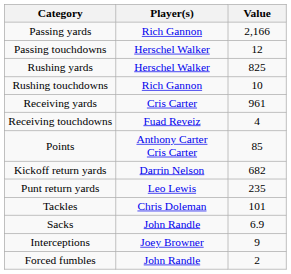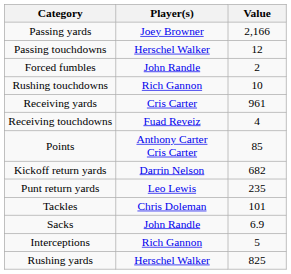(172, 31) Rich Gannon -> (172, 31) Joey Browner
rows swapped: (60, 67) <-> (60, 260)
(172, 242) Joey Browner -> (172, 242) Rich Gannon
(257, 242) 9 -> (257, 242) 5
